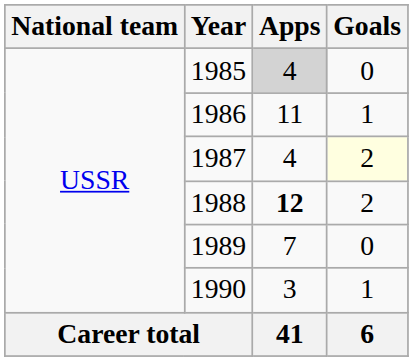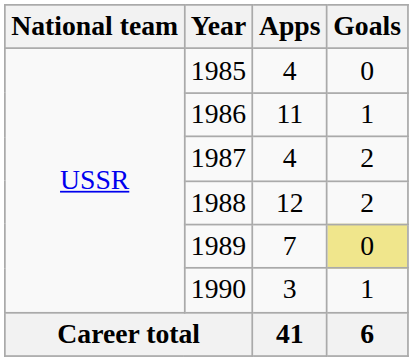(290, 70) lightgrey background -> (290, 70) no background
(367, 158) lightyellow background -> (367, 158) no background
(290, 202) bold -> (290, 202) normal
(367, 245) no background -> (367, 245) khaki background
